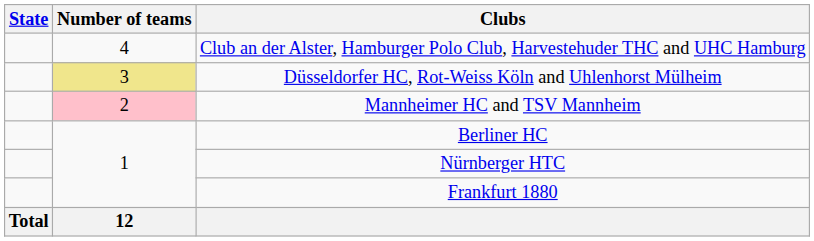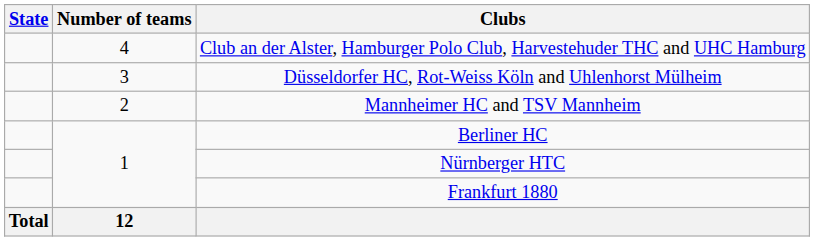(124, 76) khaki background -> (124, 76) no background
(124, 105) pink background -> (124, 105) no background
